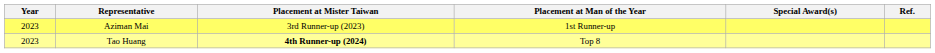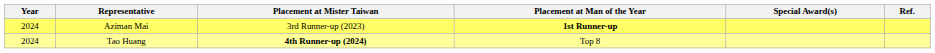(30, 25) 2023 -> (30, 25) 2024
(590, 25) normal -> (590, 25) bold
(30, 40) 2023 -> (30, 40) 2024
